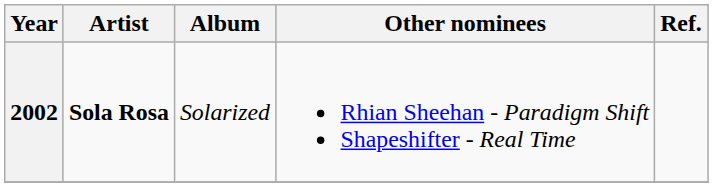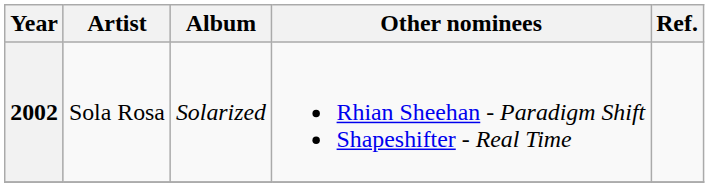(119, 111) bold -> (117, 111) normal
